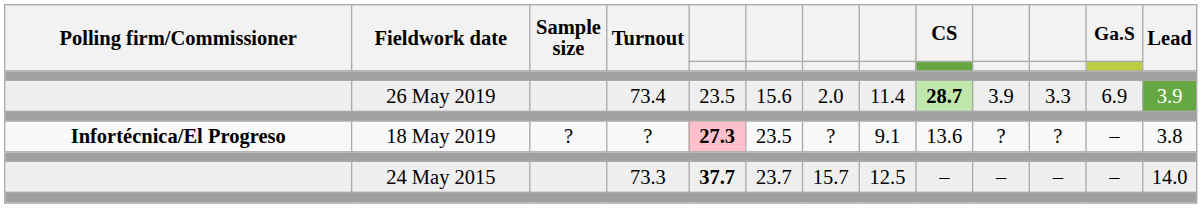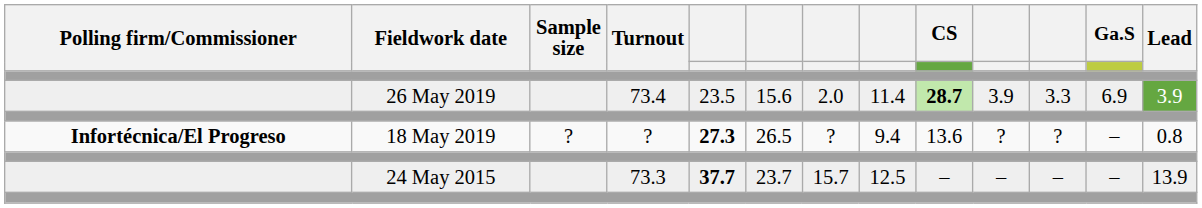(717, 136) pink background -> (717, 136) no background
(774, 136) 23.5 -> (774, 136) 26.5
(887, 136) 9.1 -> (887, 136) 9.4
(1170, 136) 3.8 -> (1170, 136) 0.8
(1170, 177) 14.0 -> (1170, 177) 13.9
